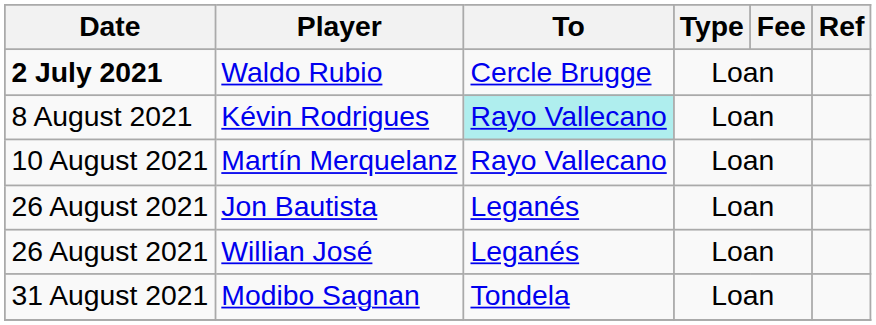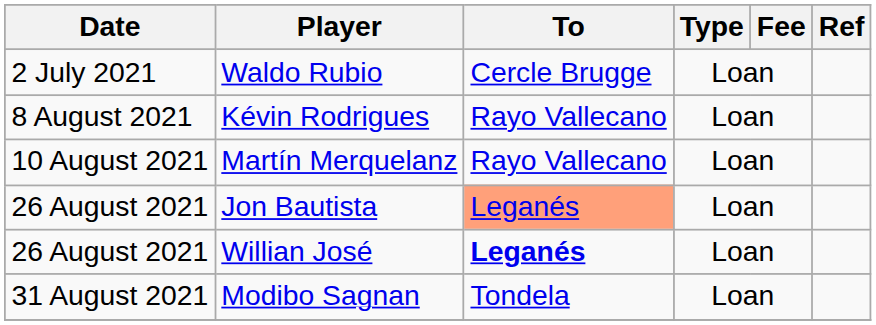(87, 71) bold -> (84, 71) normal
(569, 116) paleturquoise background -> (569, 116) no background
(525, 206) no background -> (525, 206) lightsalmon background
(525, 251) normal -> (528, 251) bold
